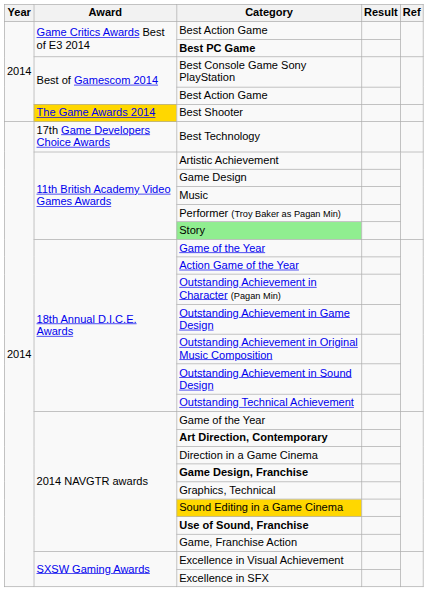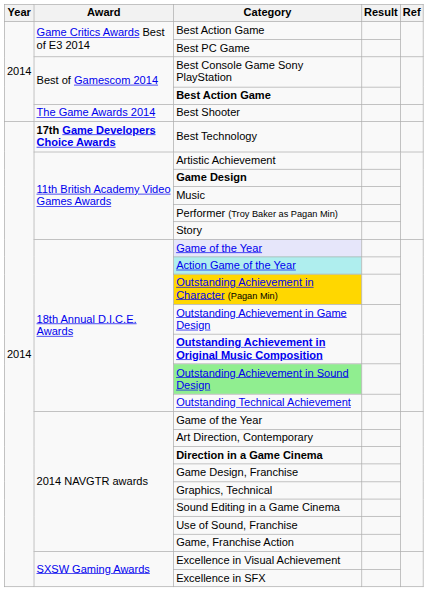(217, 48) bold -> (213, 48) normal
(223, 95) normal -> (223, 95) bold
(96, 113) gold background -> (96, 113) no background
(93, 136) normal -> (96, 136) bold
(213, 178) normal -> (211, 178) bold
(192, 230) lightgreen background -> (189, 230) no background
(222, 248) no background -> (219, 248) lavender background
(239, 265) no background -> (236, 265) paleturquoise background
(248, 289) no background -> (245, 289) gold background
(269, 349) normal -> (251, 349) bold
(265, 379) no background -> (262, 379) lightgreen background
(253, 437) bold -> (245, 437) normal
(249, 455) normal -> (249, 455) bold
(244, 472) bold -> (237, 472) normal
(261, 507) gold background -> (258, 507) no background
(244, 525) bold -> (237, 525) normal
